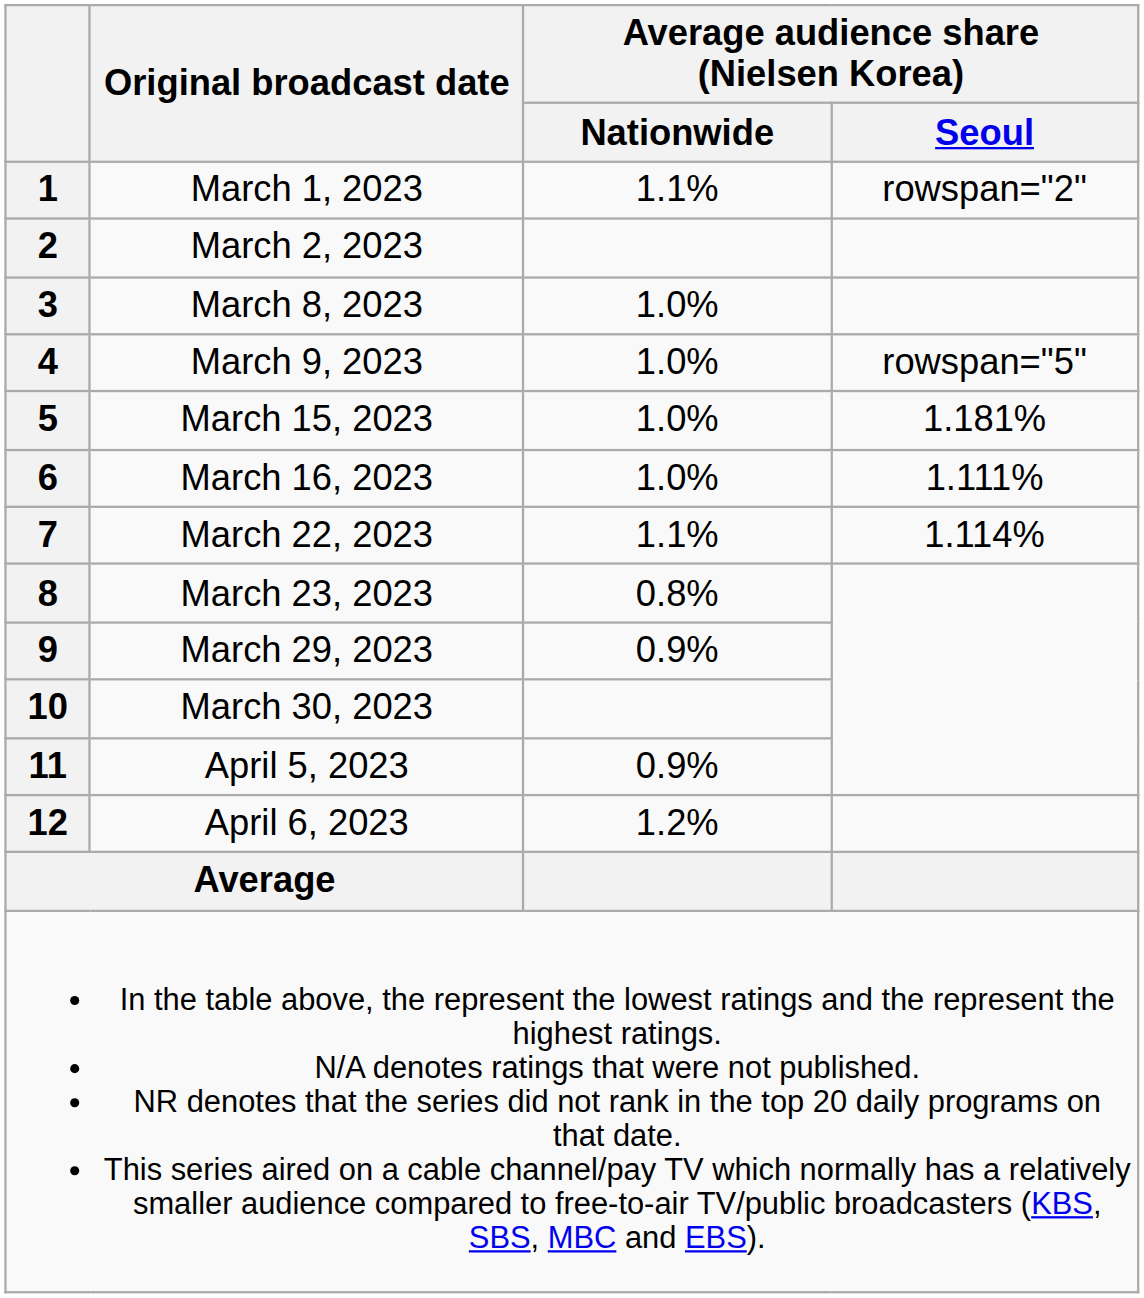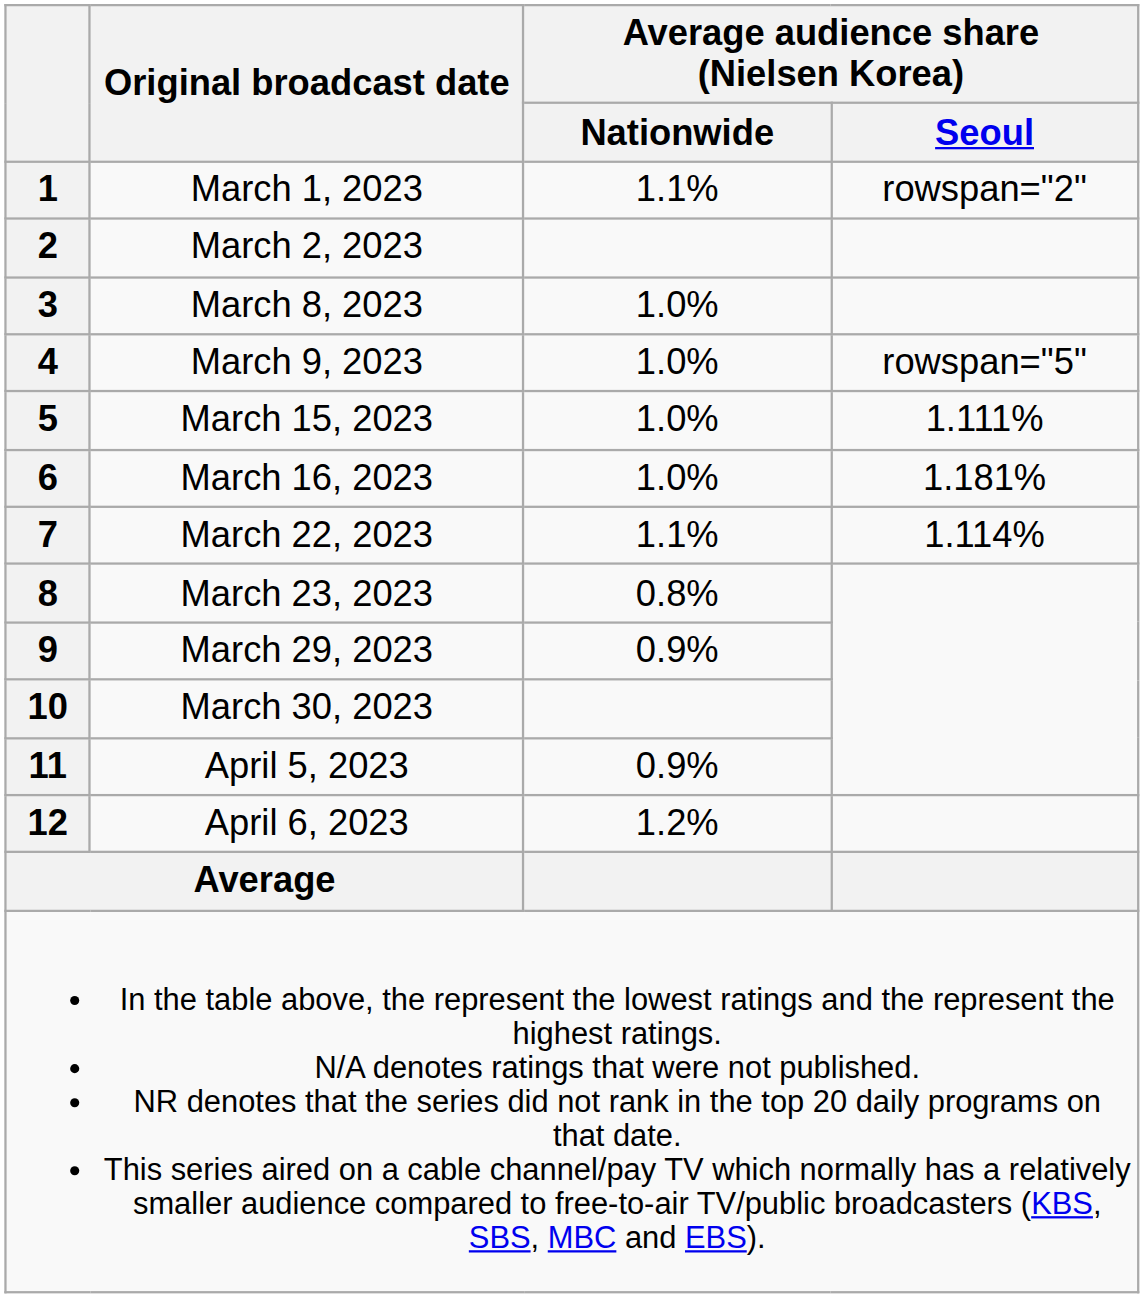(985, 419) 1.181% -> (985, 419) 1.111%
(985, 477) 1.111% -> (985, 477) 1.181%
